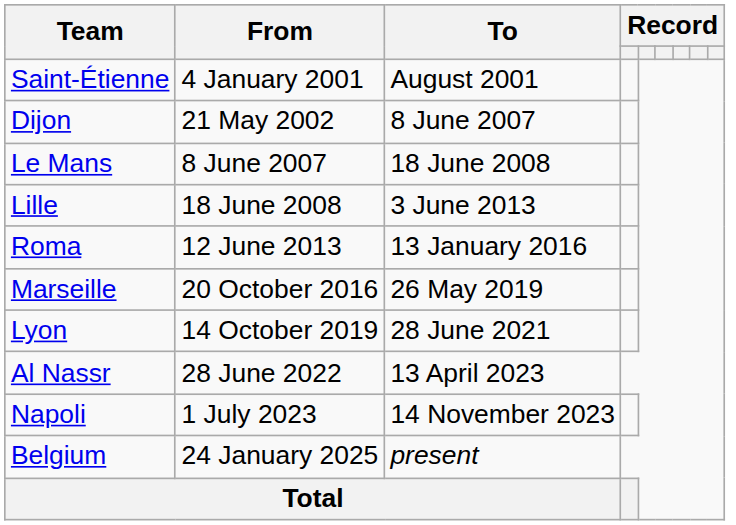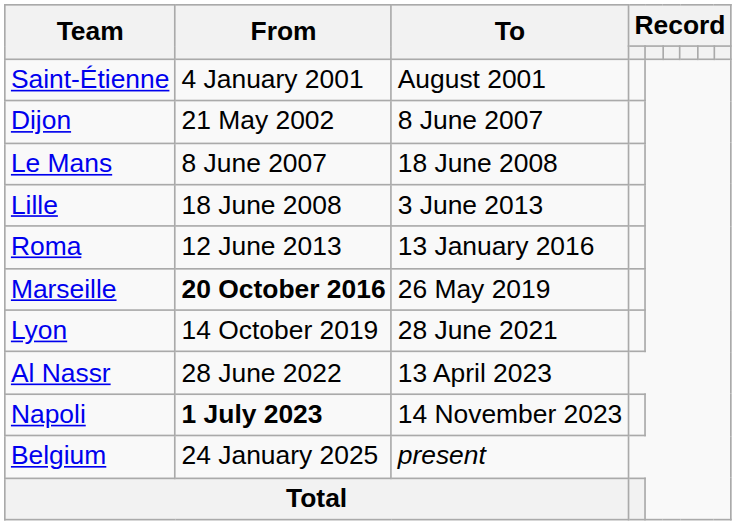(280, 288) normal -> (284, 288) bold
(249, 414) normal -> (252, 414) bold
